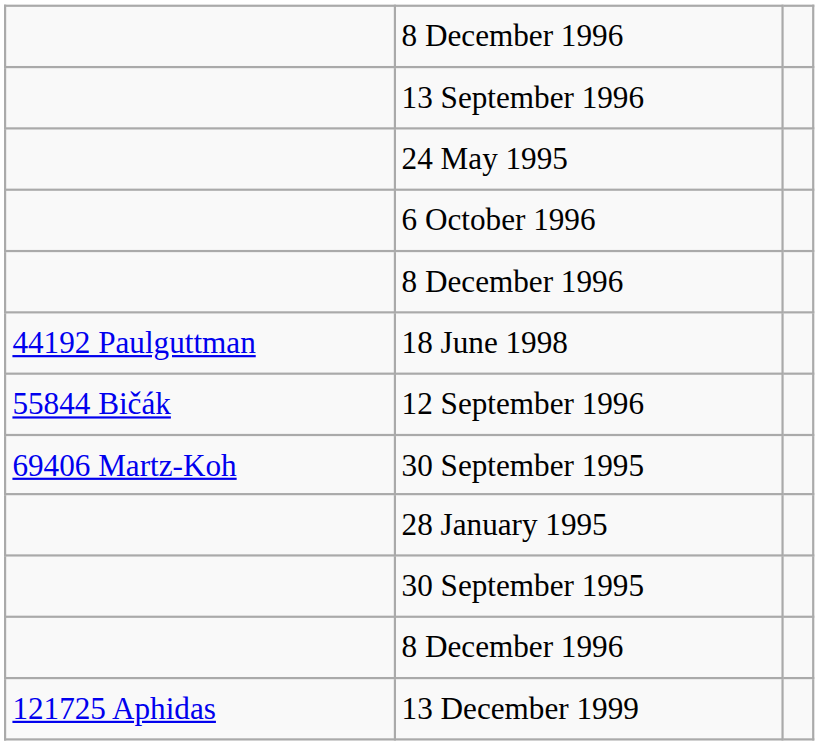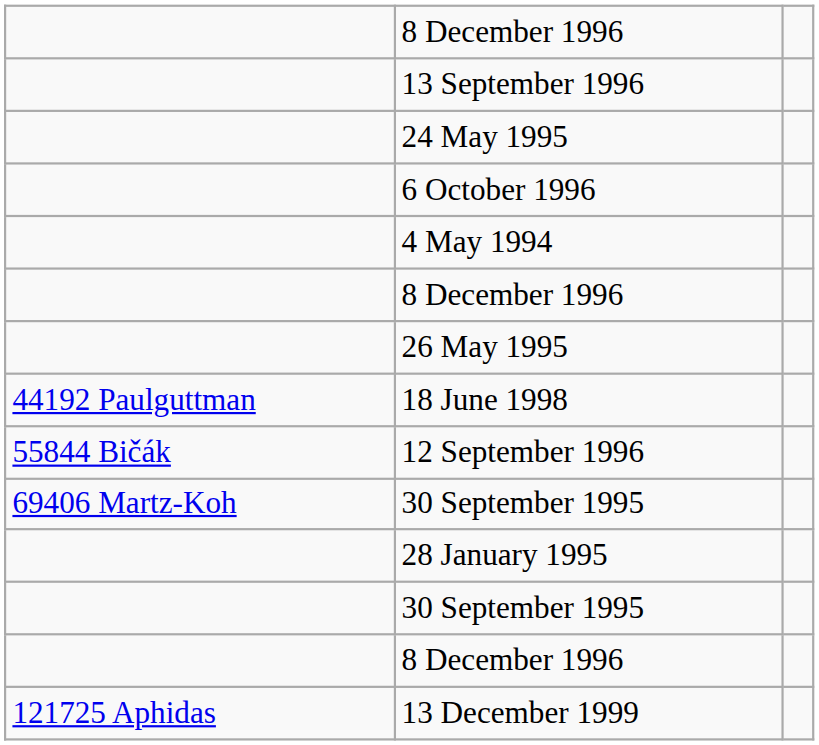+ row: (200, 242)
+ row: (200, 347)
